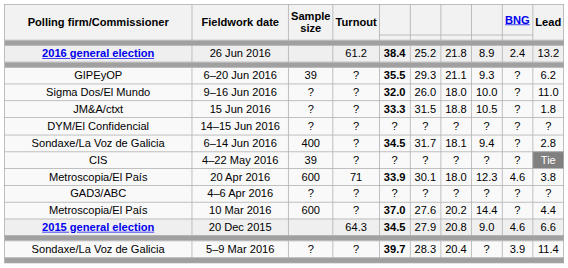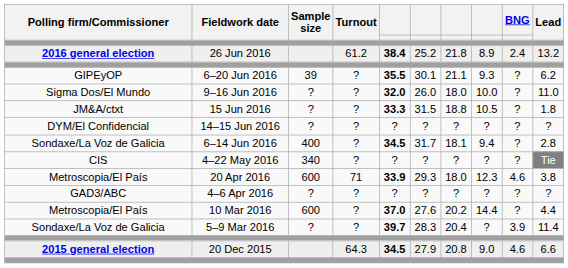(425, 76) 29.3 -> (425, 76) 30.1
(311, 160) 39 -> (311, 160) 340
(425, 177) 30.1 -> (425, 177) 29.3
rows swapped: (98, 249) <-> (98, 227)
